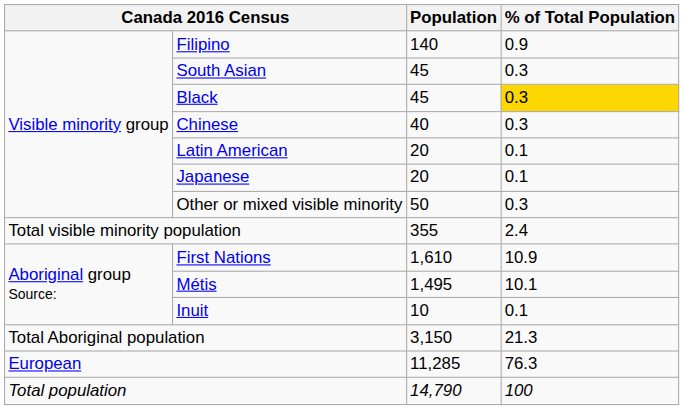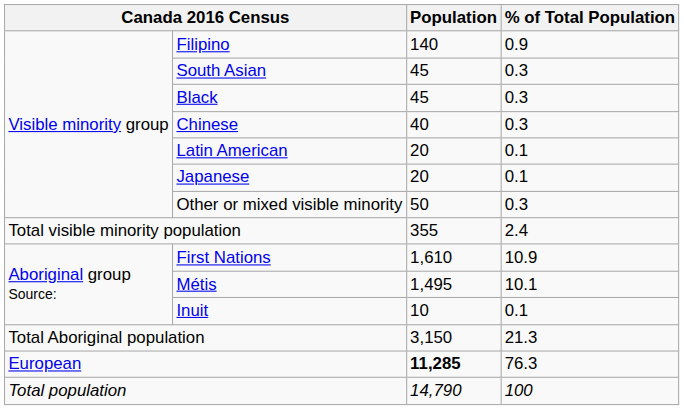(516, 97) gold background -> (516, 97) no background
(435, 364) normal -> (435, 364) bold
